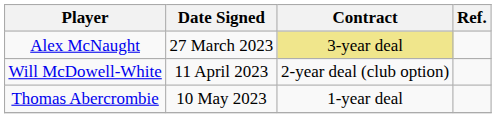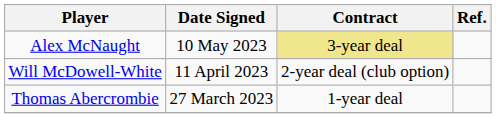(221, 44) 27 March 2023 -> (221, 44) 10 May 2023
(221, 98) 10 May 2023 -> (221, 98) 27 March 2023
